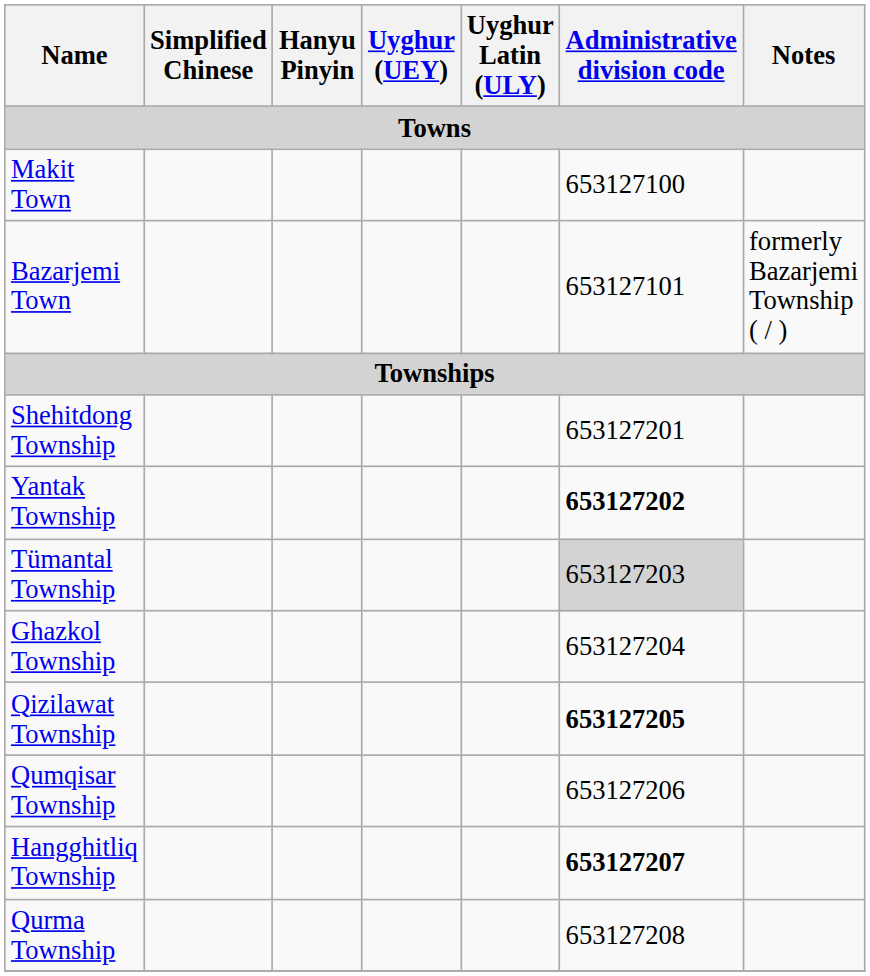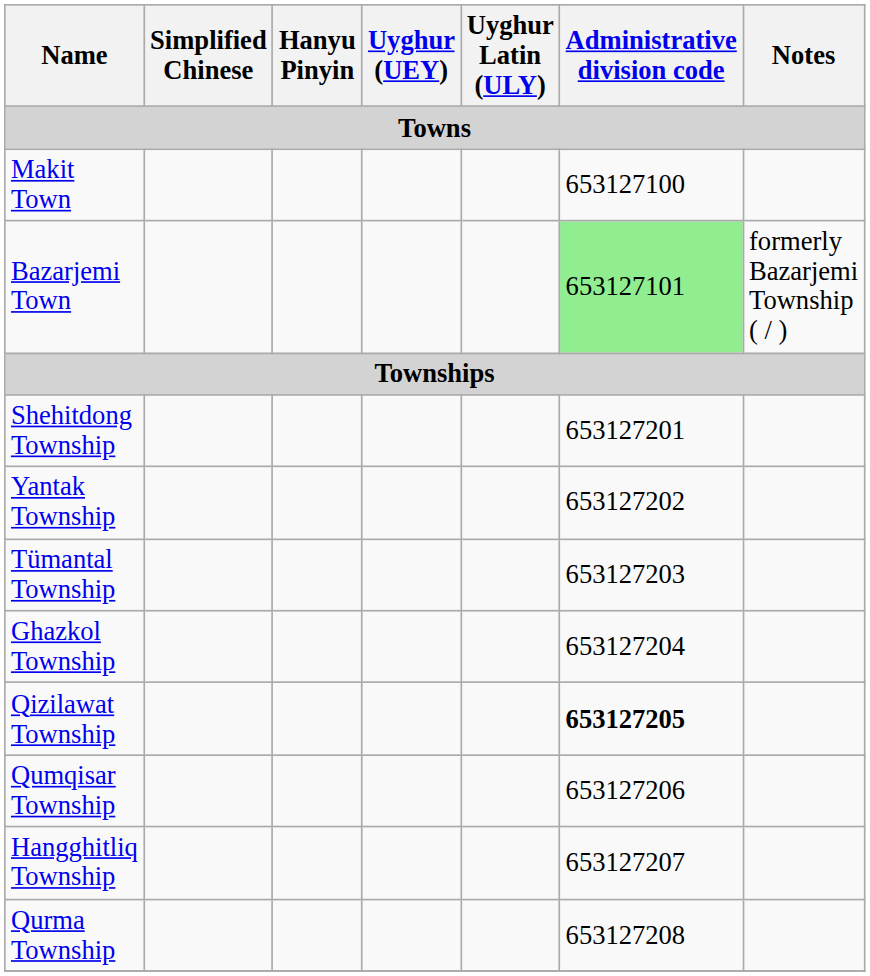(625, 286) no background -> (625, 286) lightgreen background
(625, 502) bold -> (625, 502) normal
(625, 574) lightgrey background -> (625, 574) no background
(625, 862) bold -> (625, 862) normal
